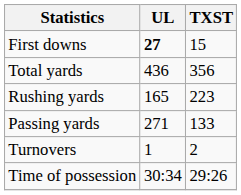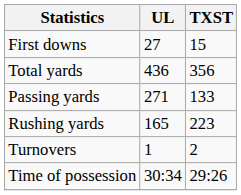(152, 44) bold -> (152, 44) normal
rows swapped: (56, 96) <-> (54, 123)
